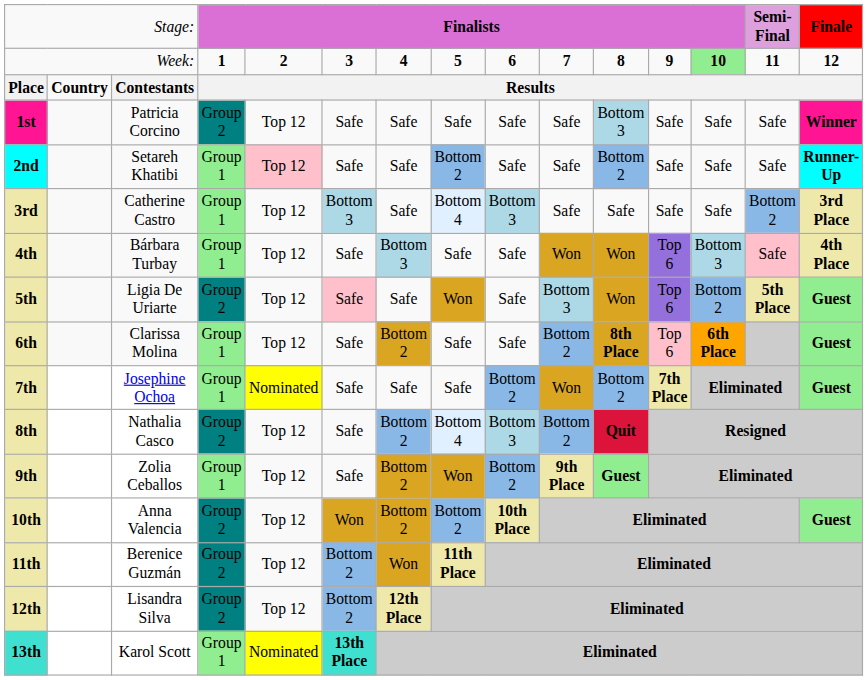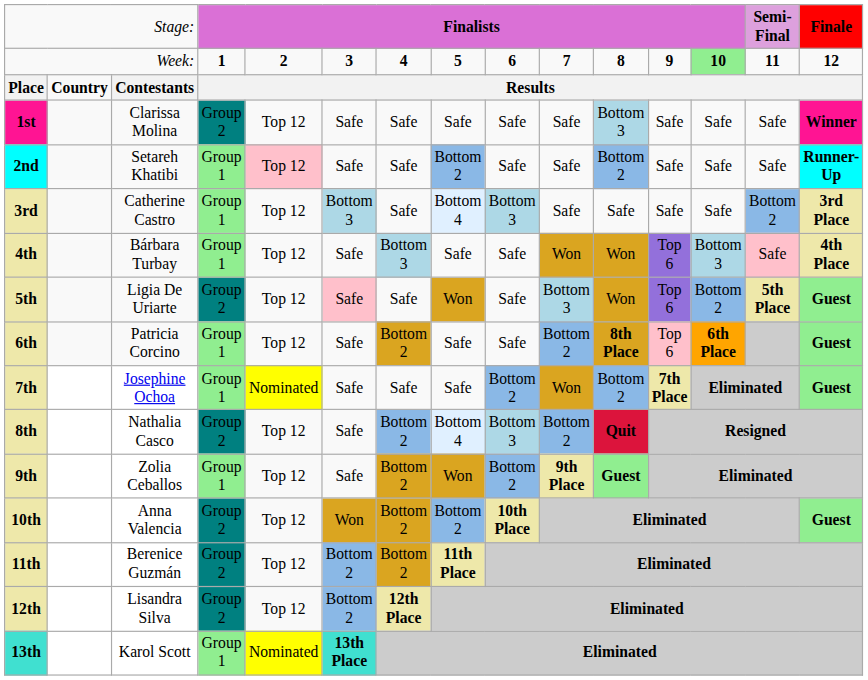(155, 122) Patricia Corcino -> (155, 122) Clarissa Molina
(155, 343) Clarissa Molina -> (155, 343) Patricia Corcino
(404, 564) Won -> (404, 564) Bottom 2
